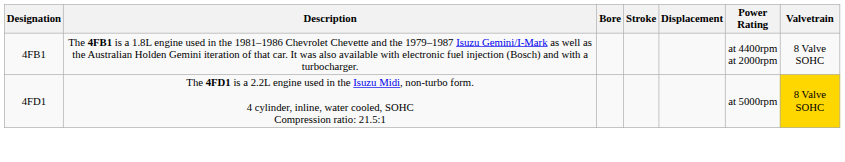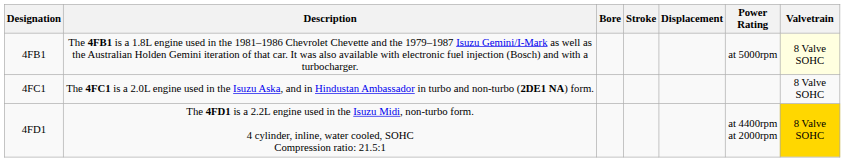(753, 54) at 4400rpm at 2000rpm -> (753, 54) at 5000rpm
(810, 54) no background -> (810, 54) lightyellow background
+ row: (34, 89)
(753, 101) at 5000rpm -> (753, 130) at 4400rpm at 2000rpm
